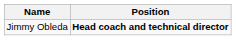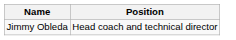(150, 27) bold -> (145, 27) normal
